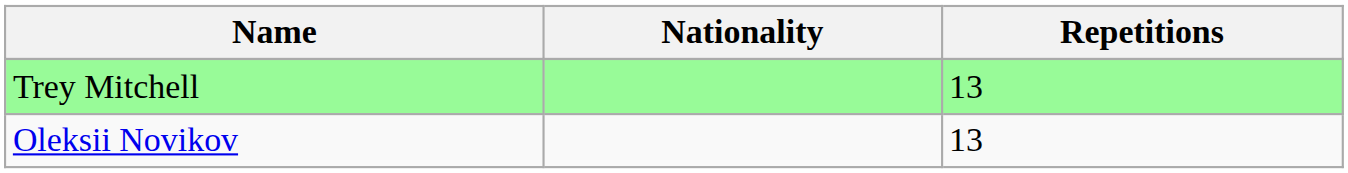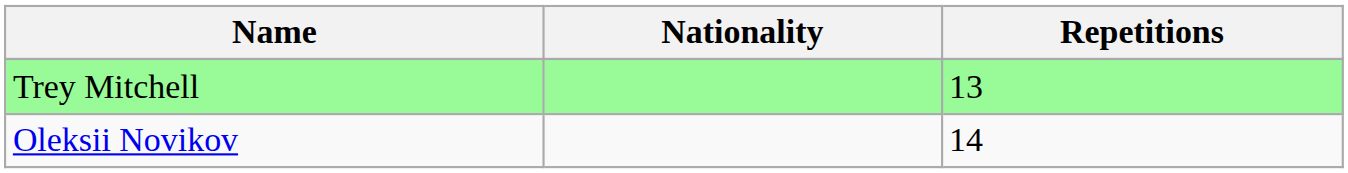(966, 139) 13 -> (966, 139) 14
